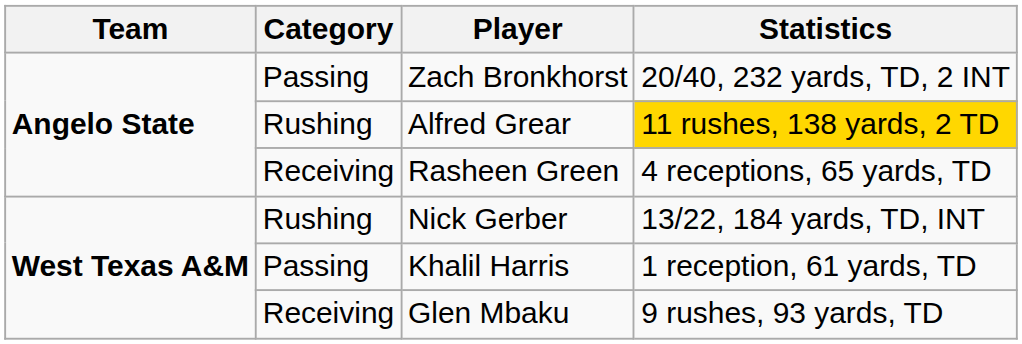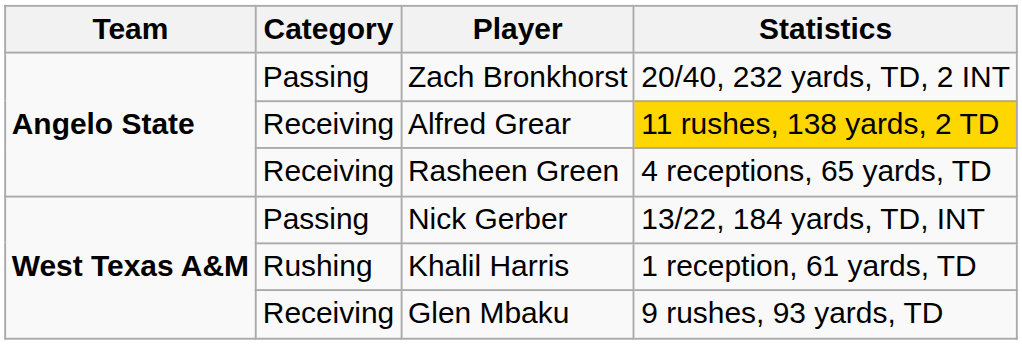(318, 124) Rushing -> (328, 124) Receiving
(318, 218) Rushing -> (316, 218) Passing
(316, 266) Passing -> (318, 266) Rushing
